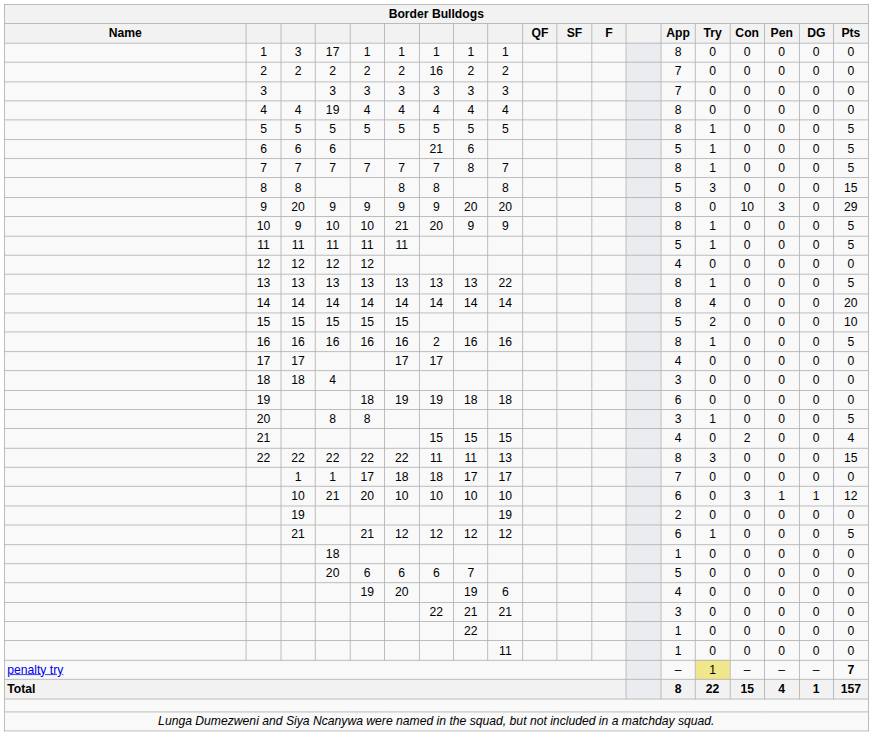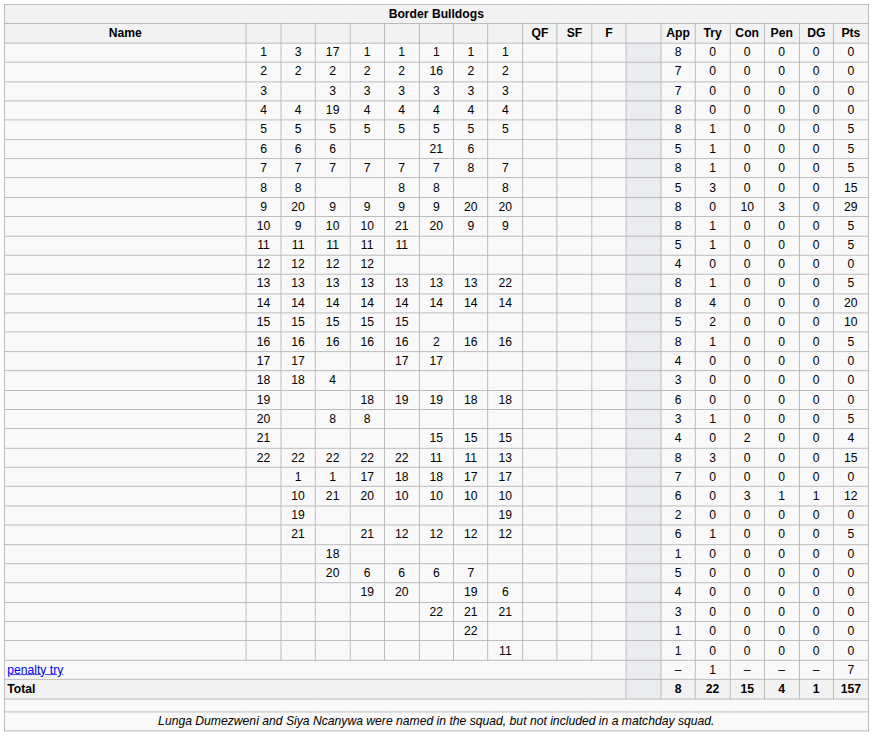(713, 669) khaki background -> (713, 669) no background
(851, 669) bold -> (851, 669) normal
